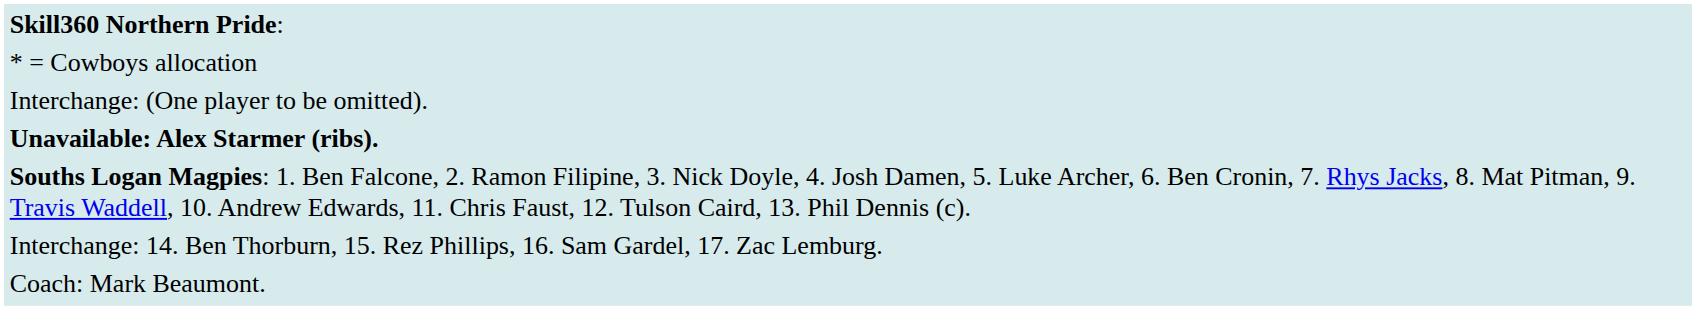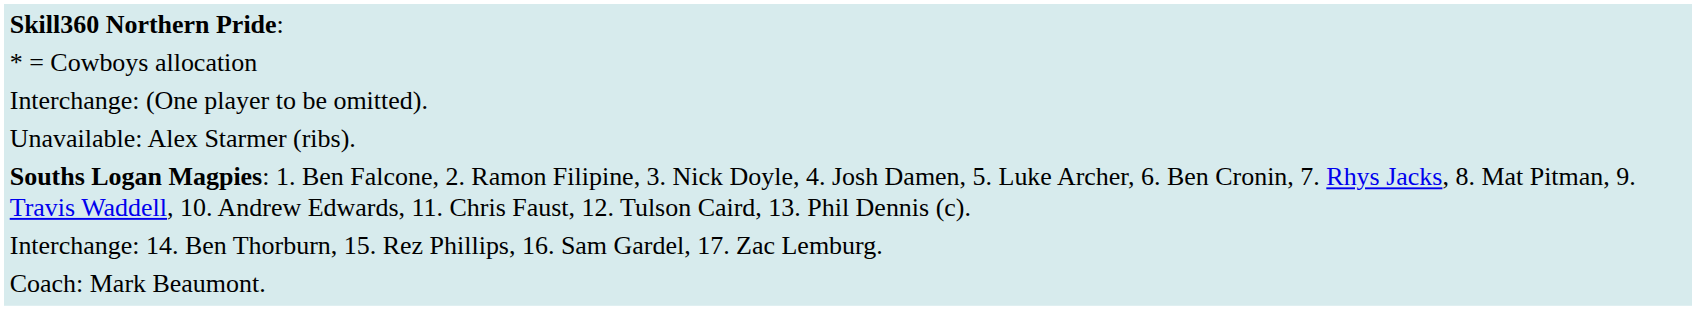(194, 139) bold -> (183, 139) normal
